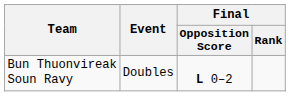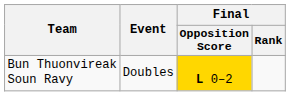(214, 80) no background -> (214, 80) gold background
